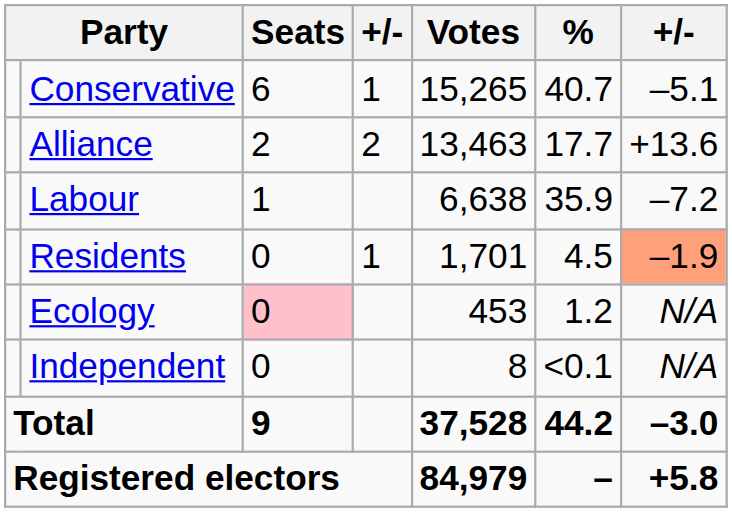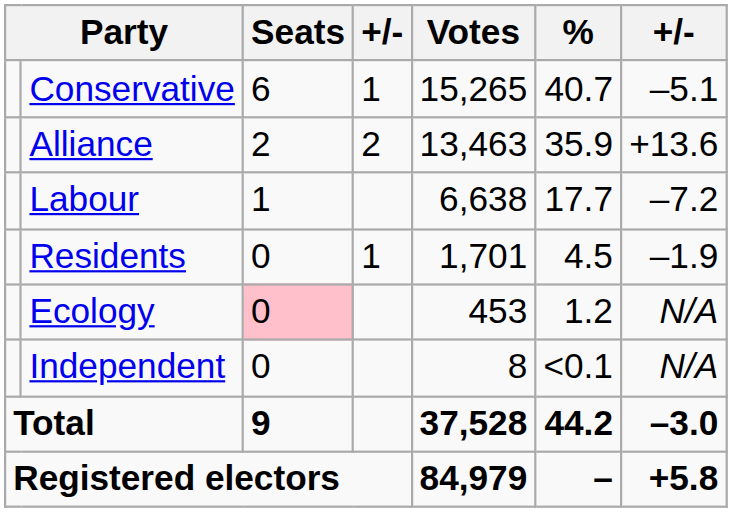(579, 144) 17.7 -> (579, 144) 35.9
(579, 199) 35.9 -> (579, 199) 17.7
(684, 255) lightsalmon background -> (684, 255) no background
